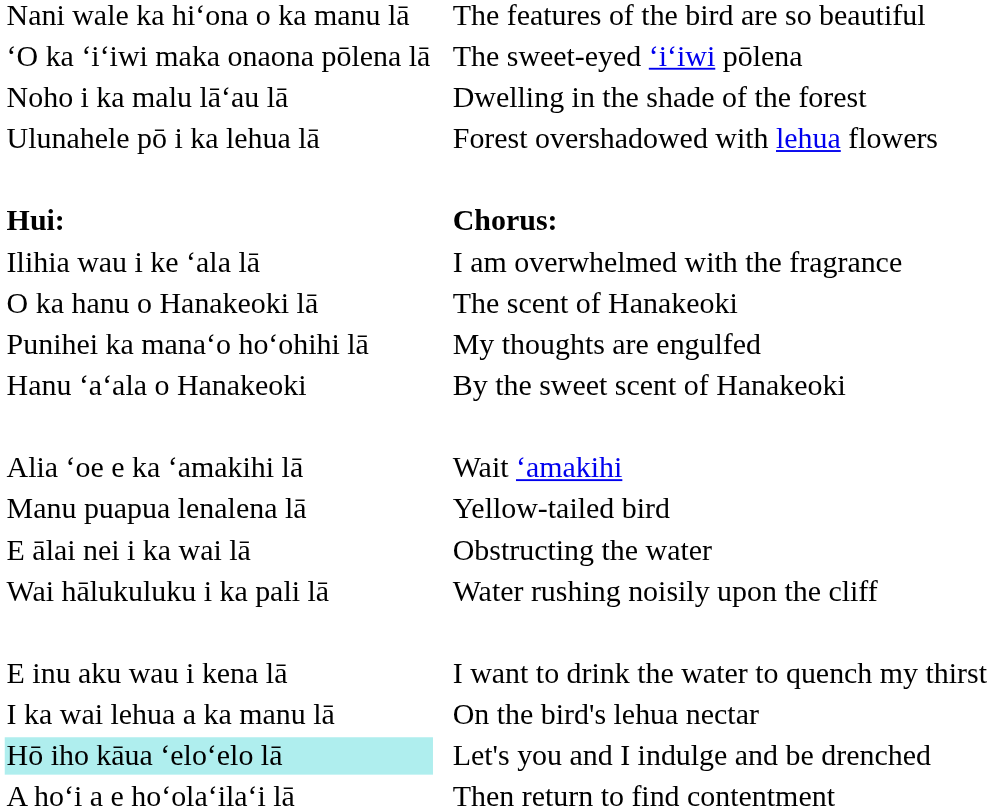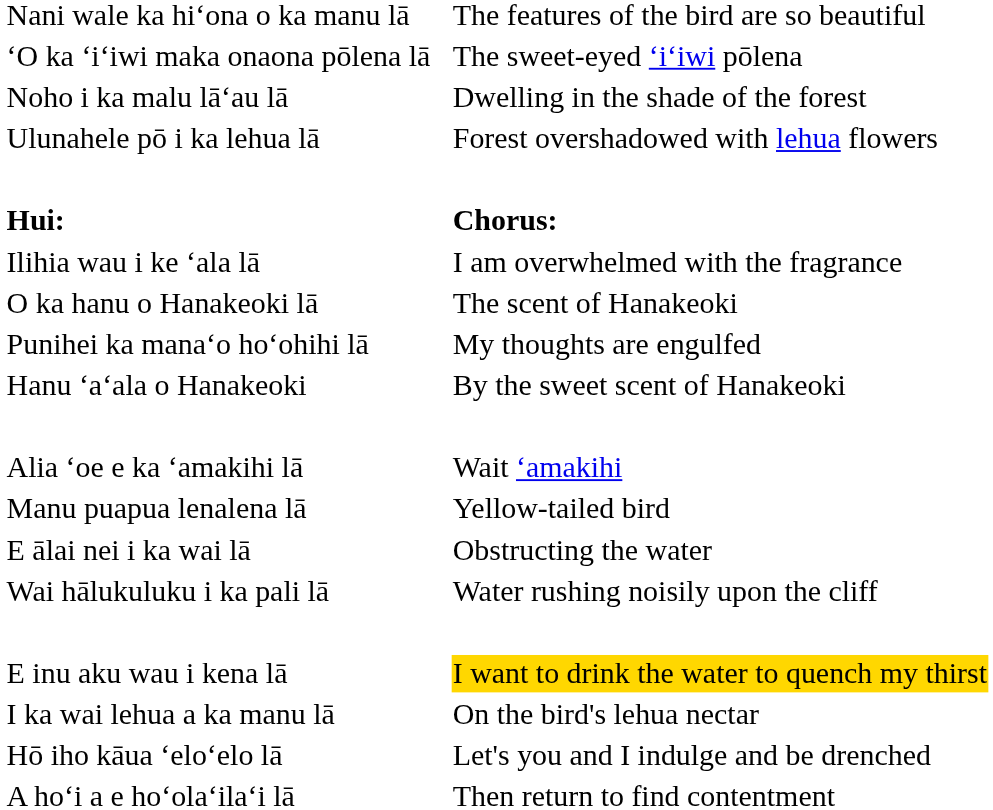(720, 673) no background -> (720, 673) gold background
(145, 755) paleturquoise background -> (145, 755) no background
